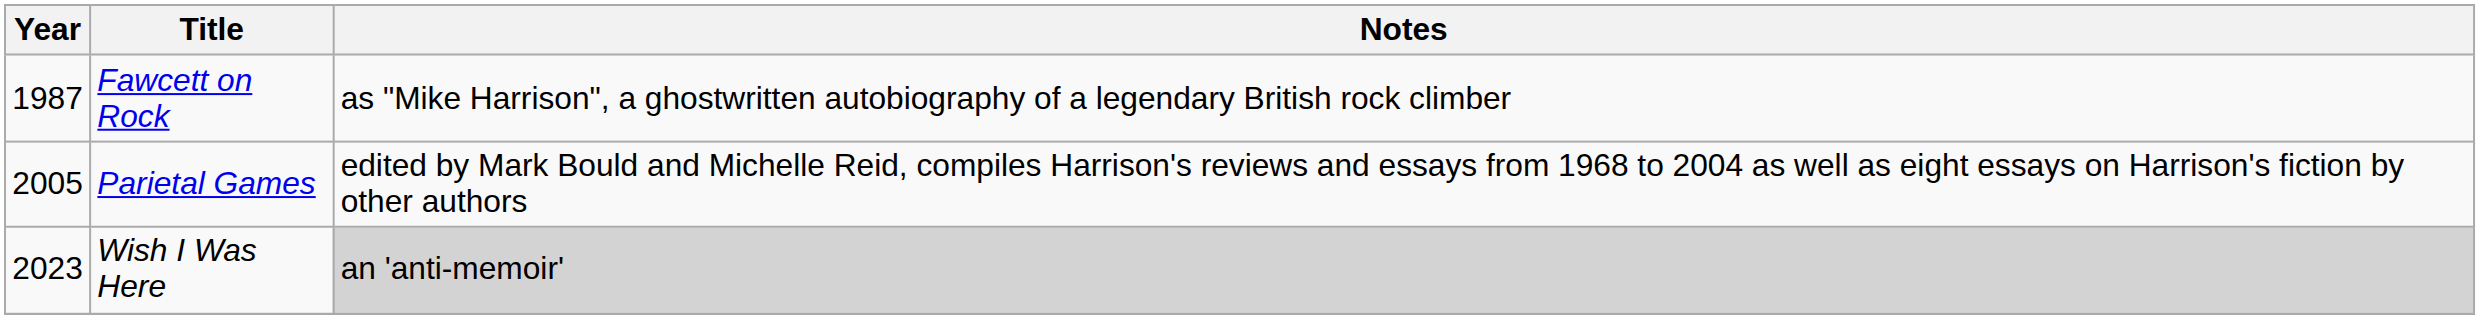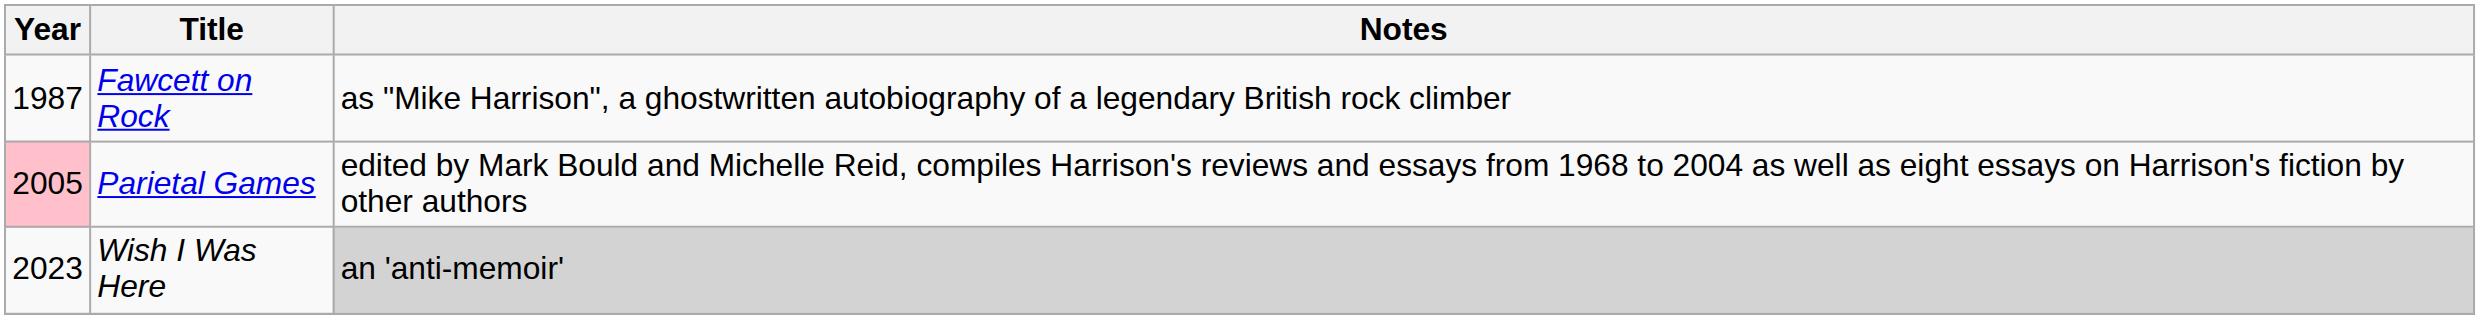(48, 183) no background -> (48, 183) pink background
